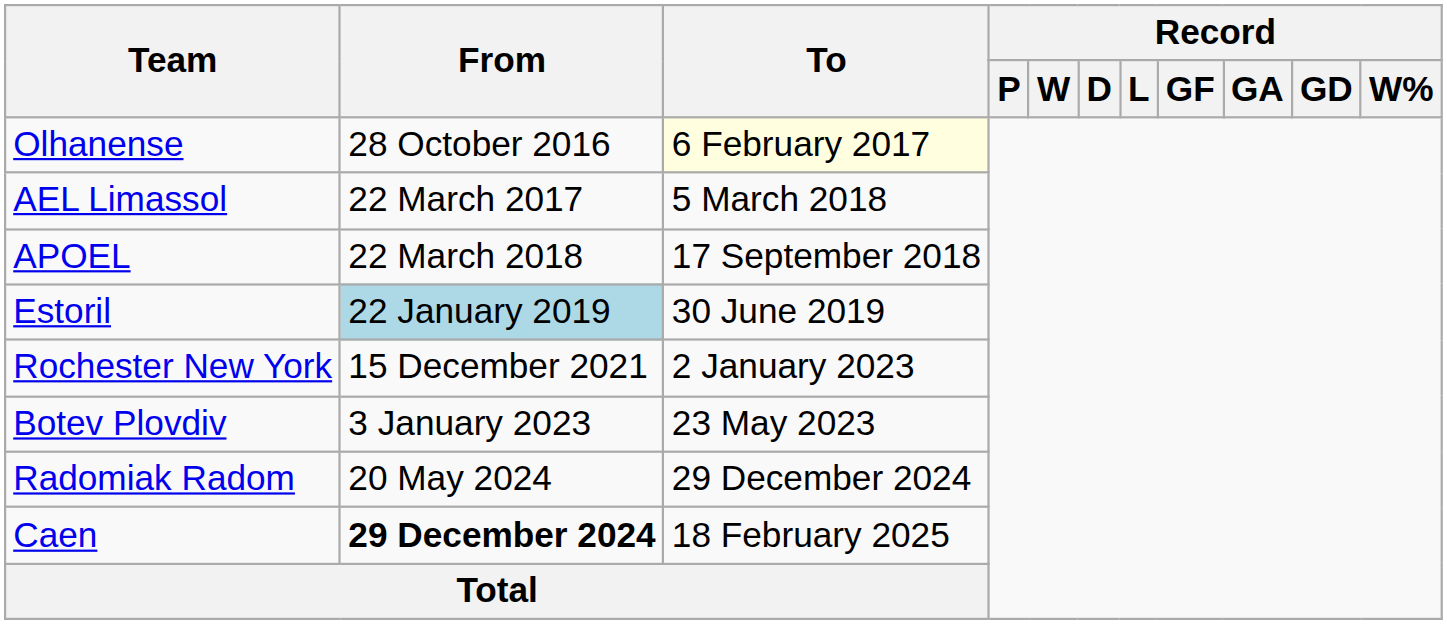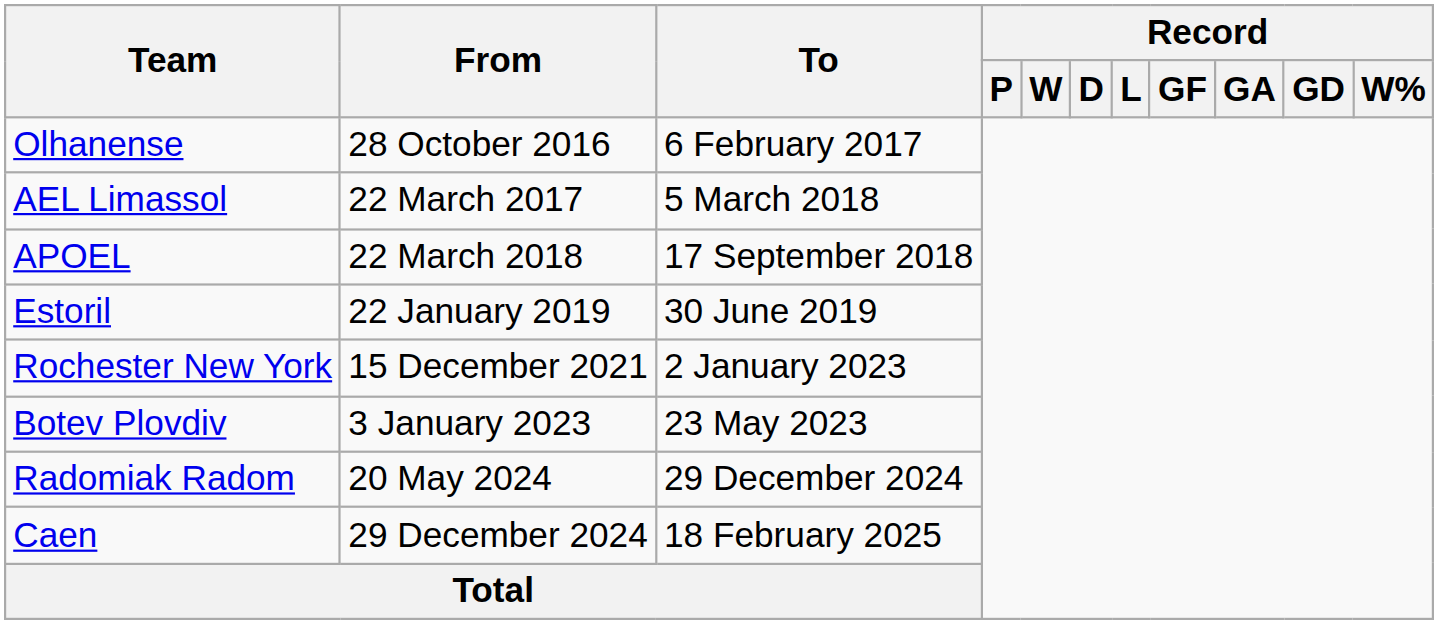(801, 144) lightyellow background -> (793, 144) no background
(479, 311) lightblue background -> (479, 311) no background
(502, 534) bold -> (498, 534) normal
